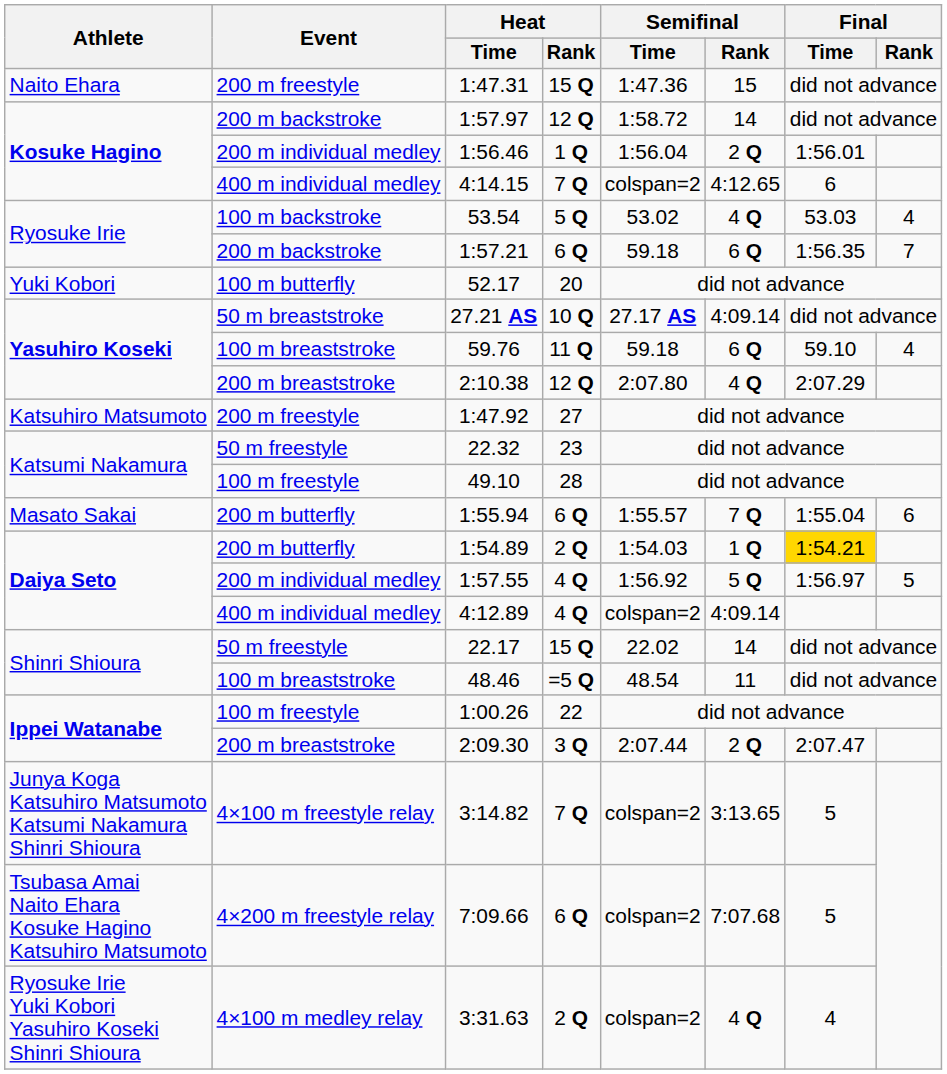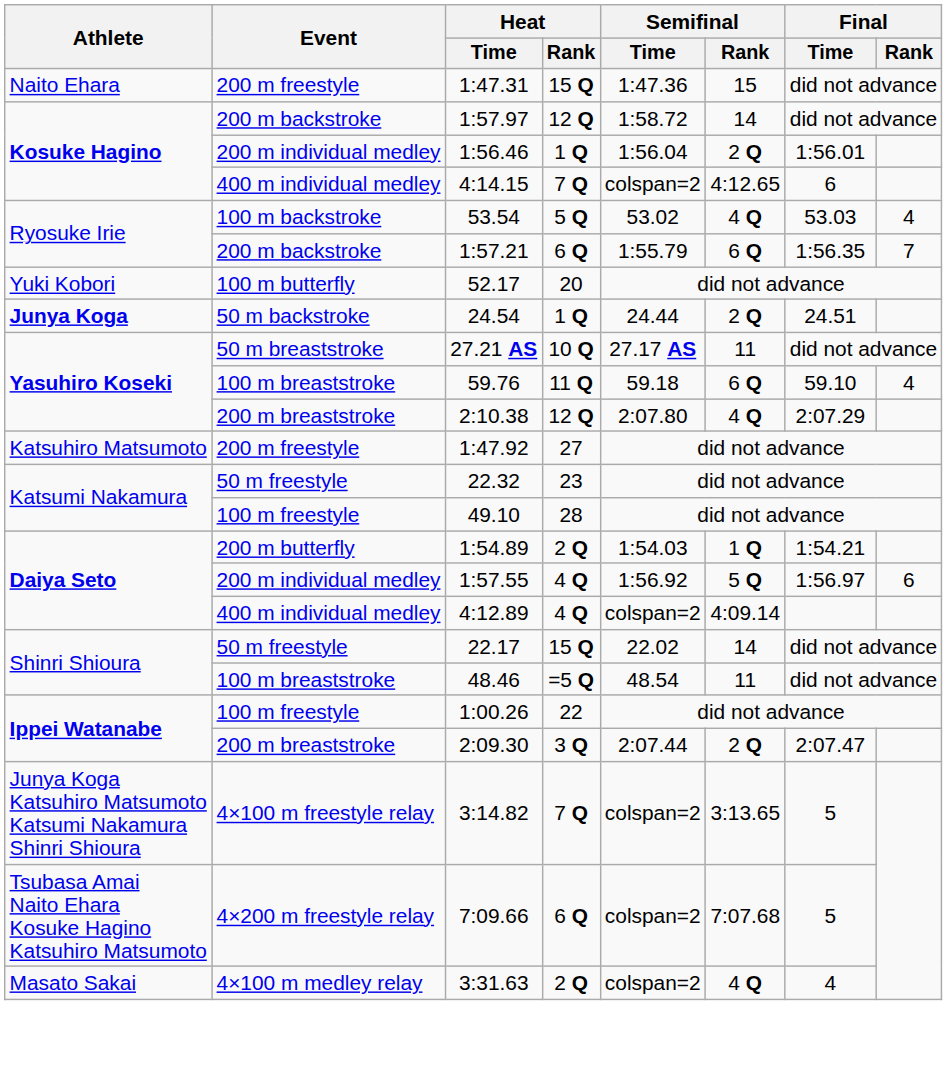(653, 251) 59.18 -> (653, 251) 1:55.79
+ row: (494, 317)
(745, 317) 4:09.14 -> (745, 350) 11
- row: (494, 515)
(830, 548) gold background -> (830, 548) no background
(909, 581) 5 -> (909, 581) 6
(84, 1018) Ryosuke Irie Yuki Kobori Yasuhiro Koseki Shinri Shioura -> (73, 984) Masato Sakai
